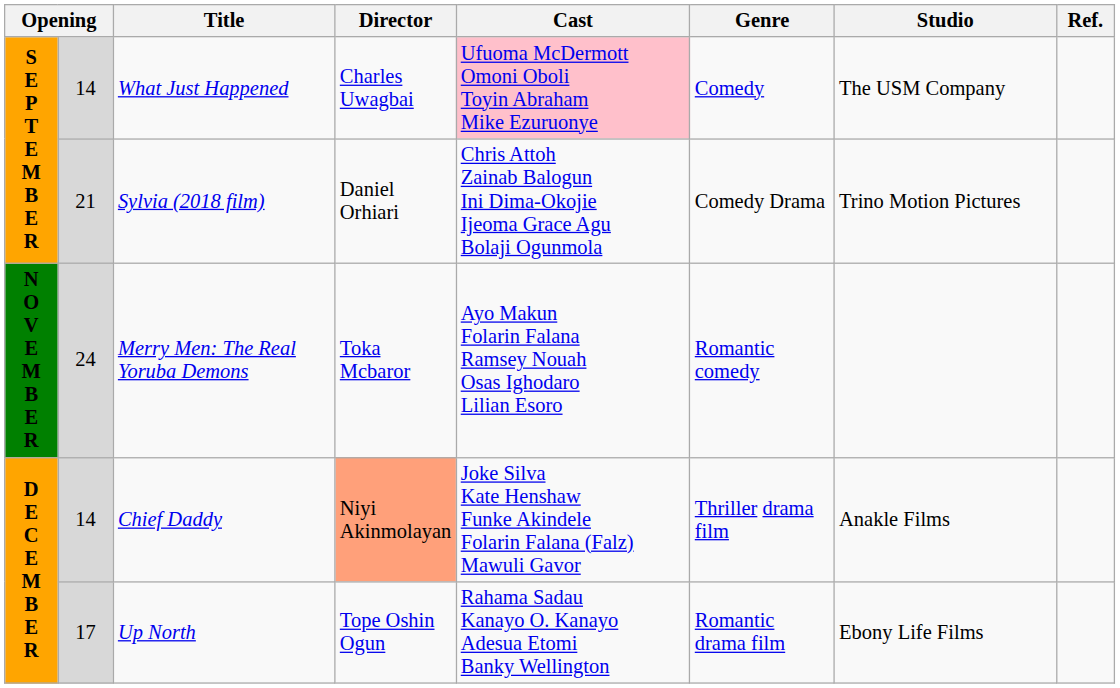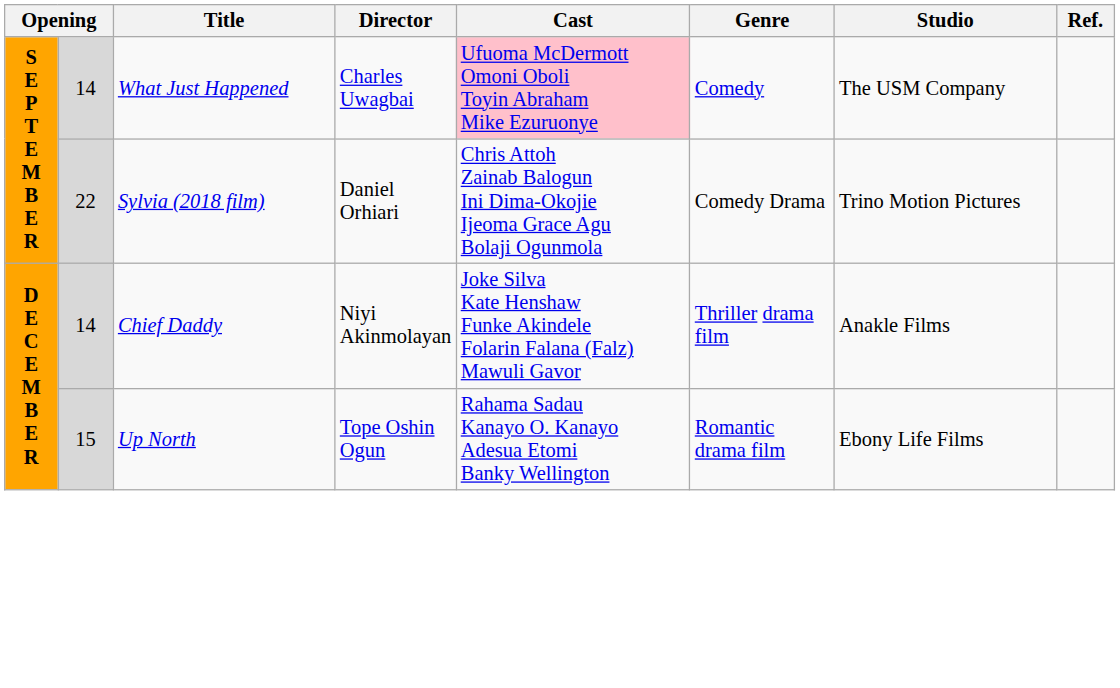(85, 200) 21 -> (85, 200) 22
- row: (207, 360)
(396, 519) lightsalmon background -> (396, 325) no background
(85, 632) 17 -> (85, 438) 15
